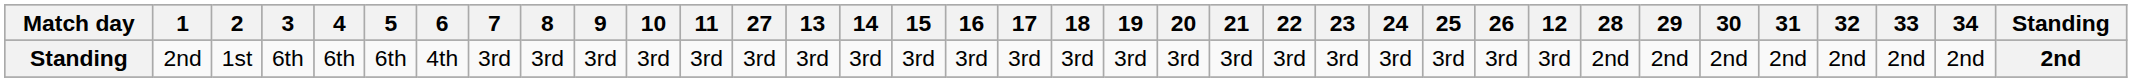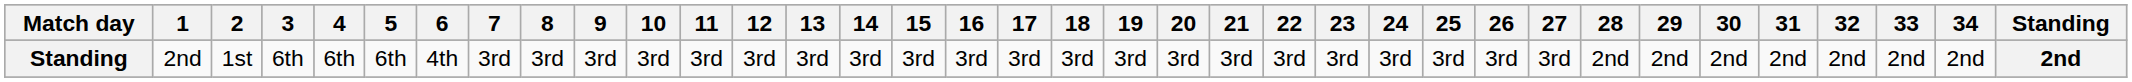columns swapped: (1554, 22) <-> (759, 22)
